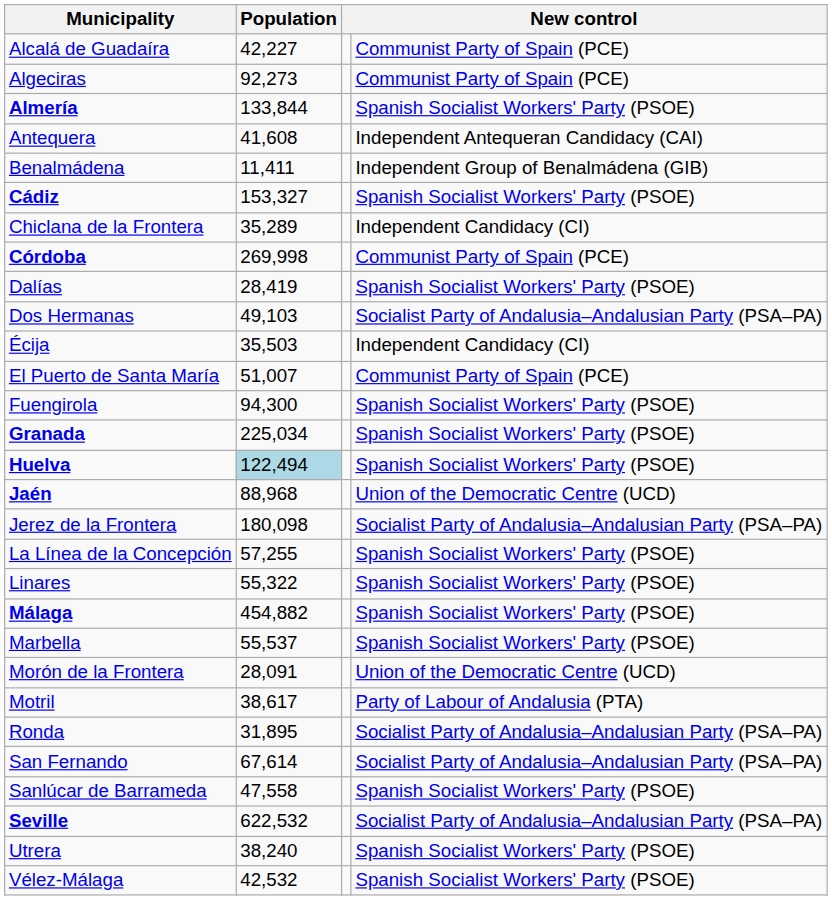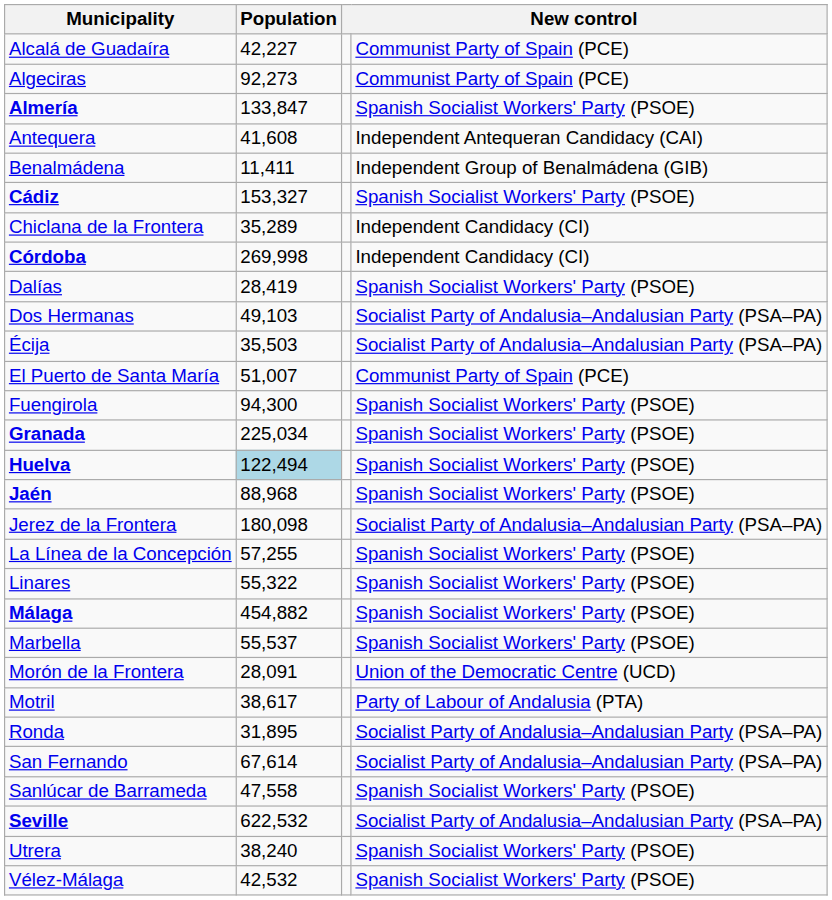(274, 108) 133,844 -> (274, 108) 133,847
(492, 256) Communist Party of Spain (PCE) -> (472, 256) Independent Candidacy (CI)
(472, 345) Independent Candidacy (CI) -> (589, 345) Socialist Party of Andalusia–Andalusian Party (PSA–PA)
(516, 494) Union of the Democratic Centre (UCD) -> (525, 494) Spanish Socialist Workers' Party (PSOE)
